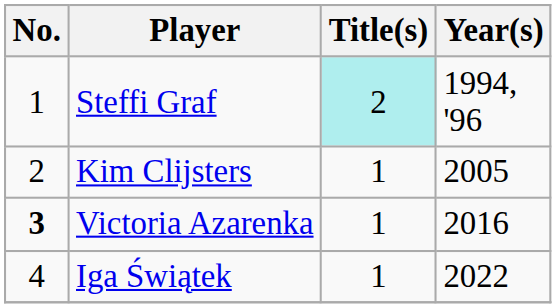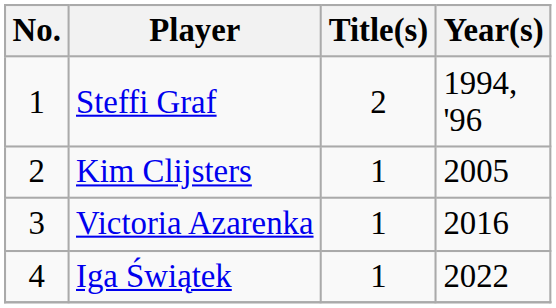(378, 100) paleturquoise background -> (378, 100) no background
(37, 223) bold -> (37, 223) normal
